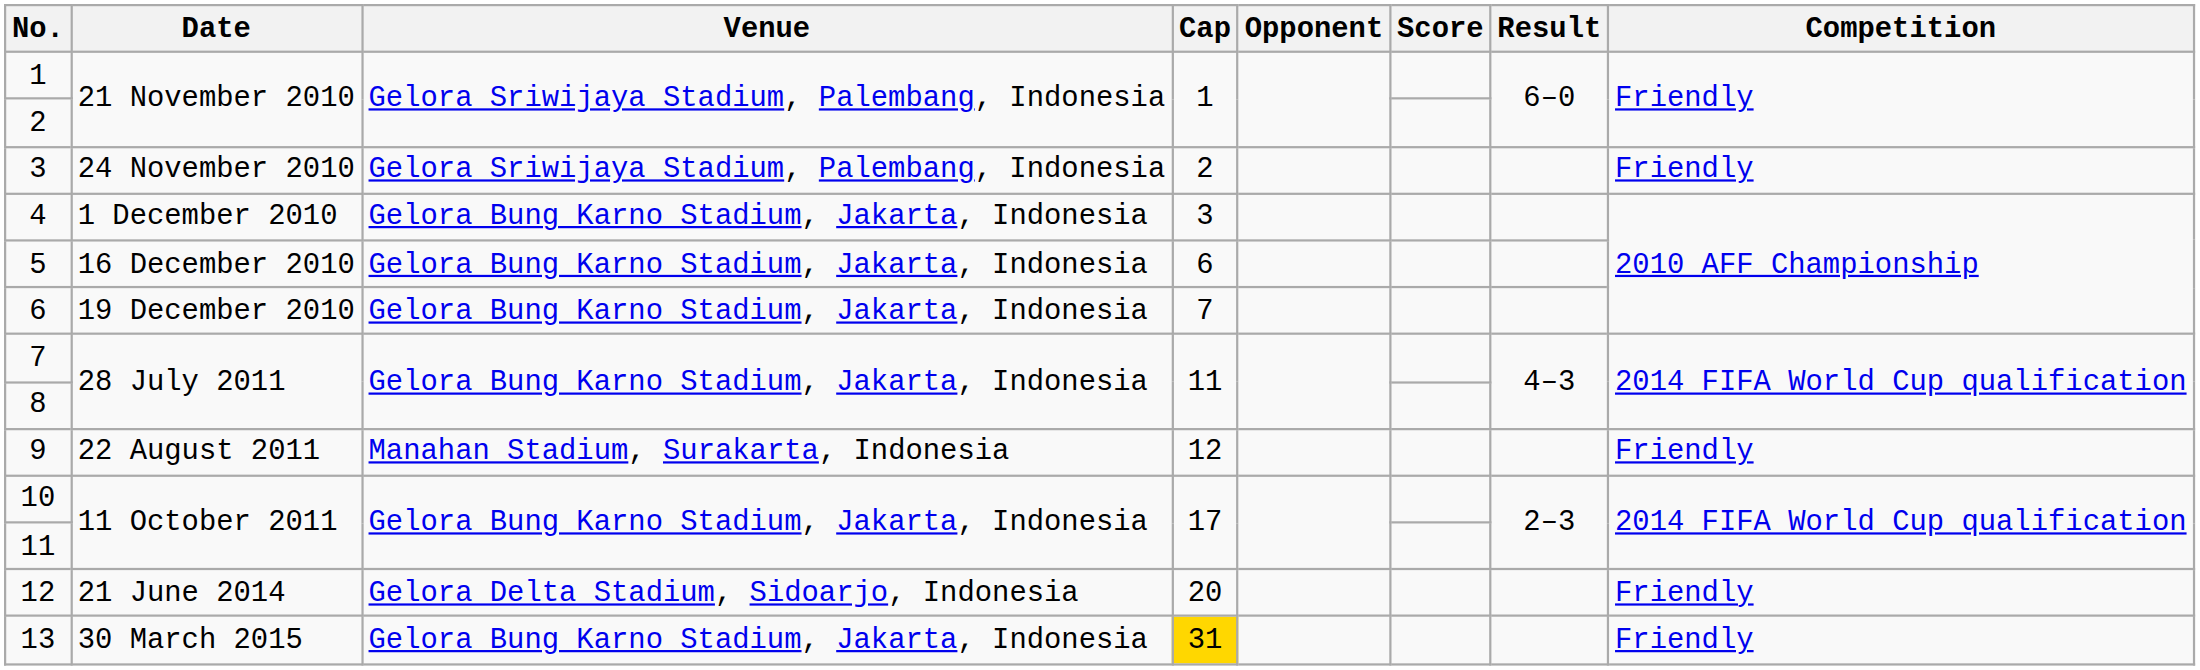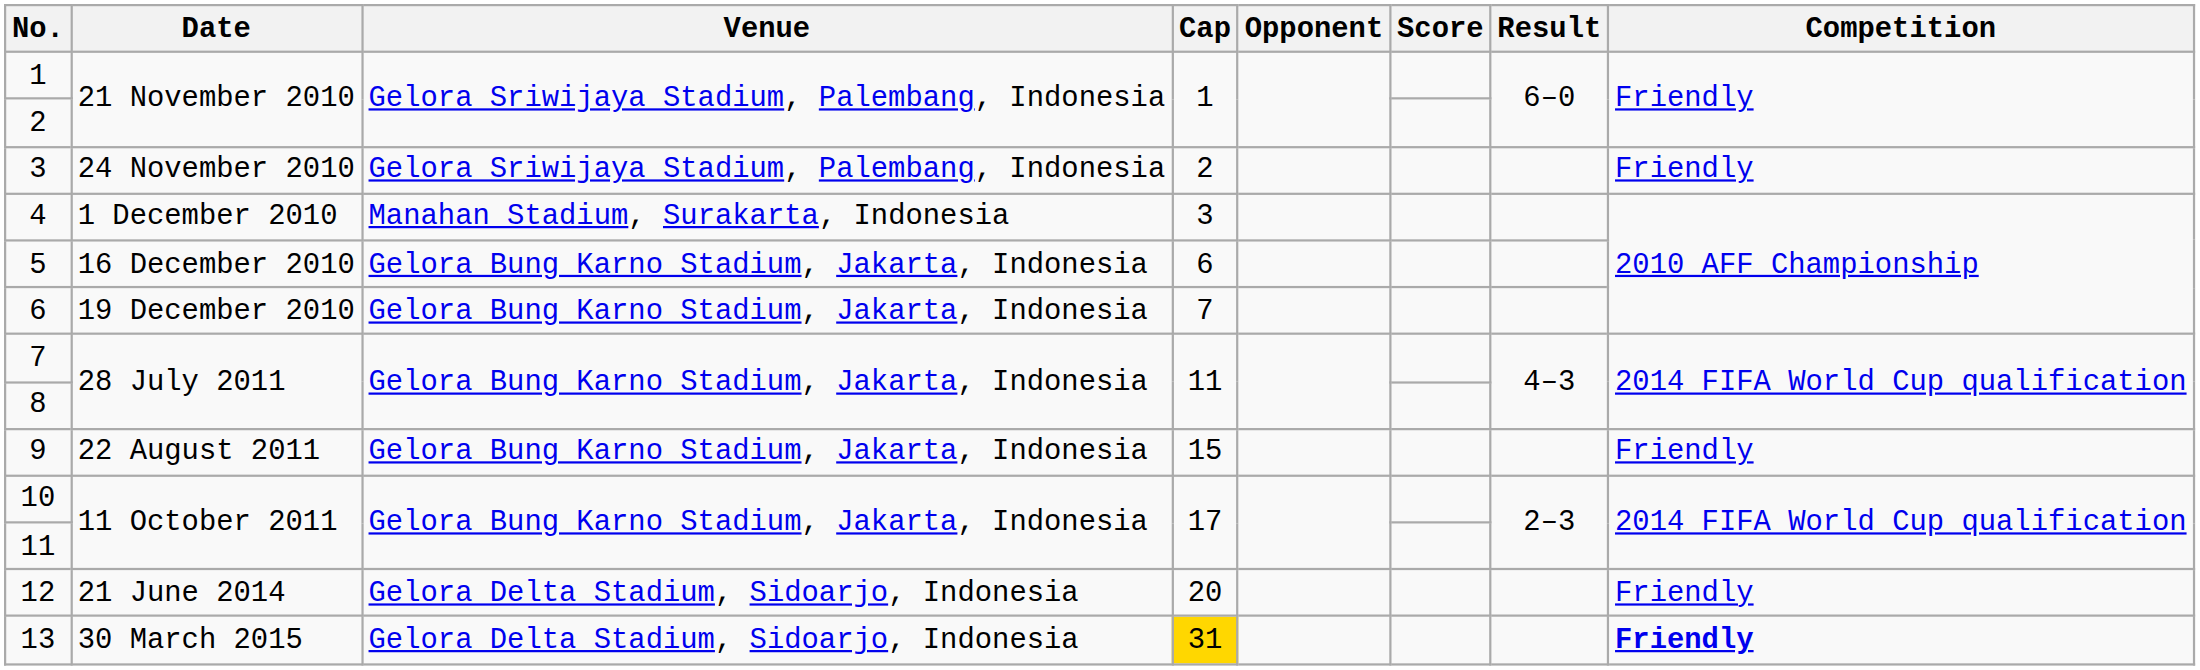(758, 217) Gelora Bung Karno Stadium, Jakarta, Indonesia -> (689, 217) Manahan Stadium, Surakarta, Indonesia
(689, 452) Manahan Stadium, Surakarta, Indonesia -> (758, 452) Gelora Bung Karno Stadium, Jakarta, Indonesia
(1205, 452) 12 -> (1205, 452) 15
(758, 640) Gelora Bung Karno Stadium, Jakarta, Indonesia -> (724, 640) Gelora Delta Stadium, Sidoarjo, Indonesia
(1684, 640) normal -> (1684, 640) bold
